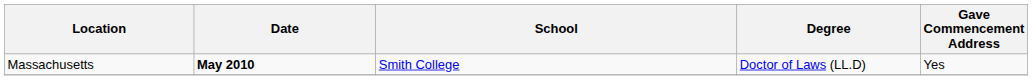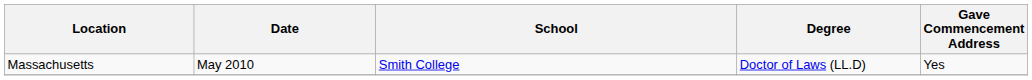(226, 64) bold -> (225, 64) normal
